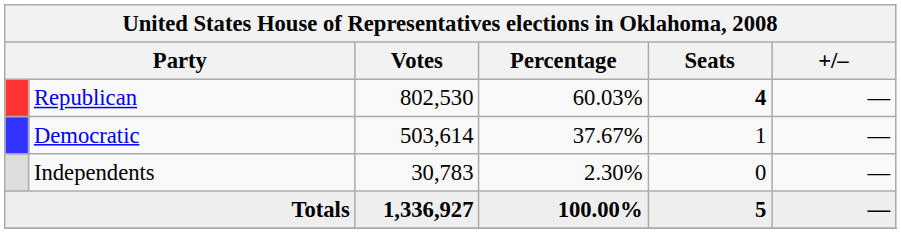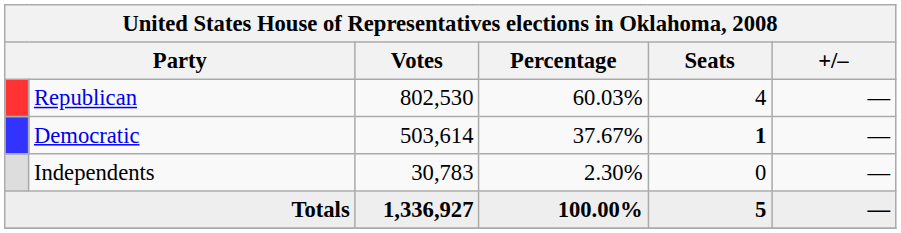(761, 98) bold -> (761, 98) normal
(761, 135) normal -> (761, 135) bold
